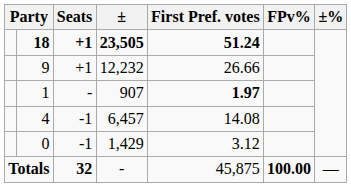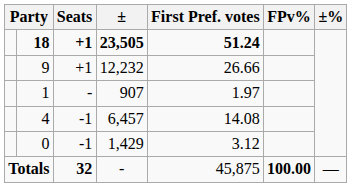(246, 93) bold -> (246, 93) normal
